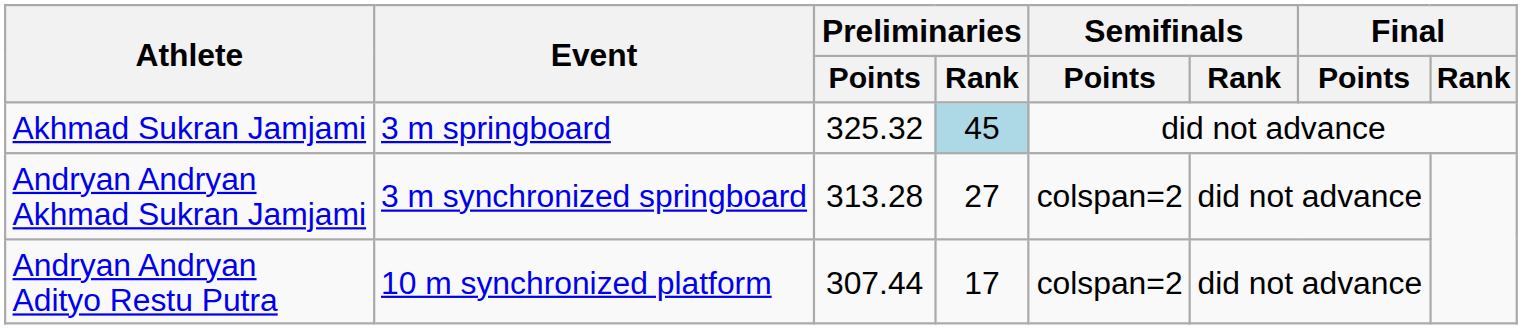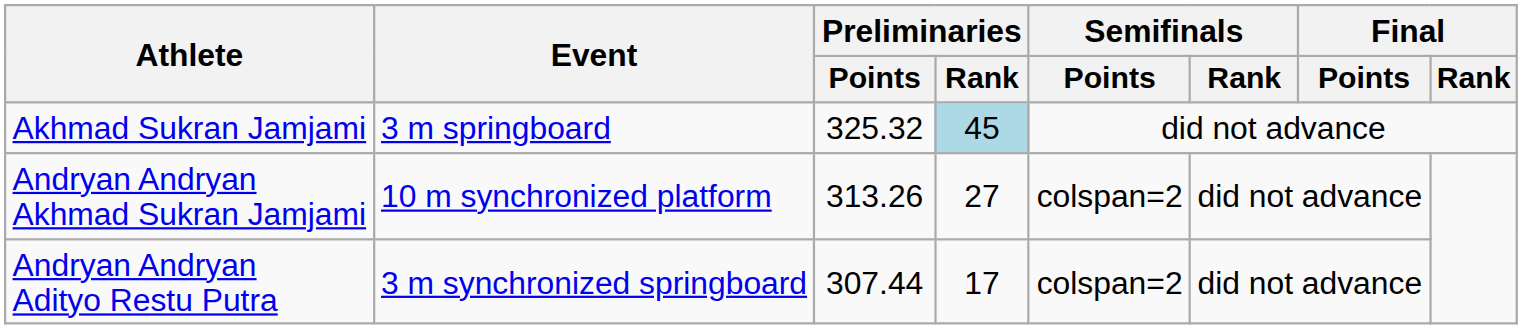(594, 196) 3 m synchronized springboard -> (576, 196) 10 m synchronized platform
(875, 196) 313.28 -> (875, 196) 313.26
(576, 282) 10 m synchronized platform -> (594, 282) 3 m synchronized springboard
